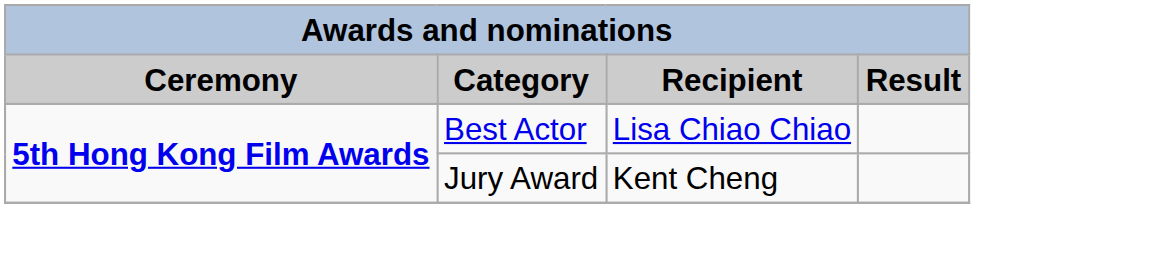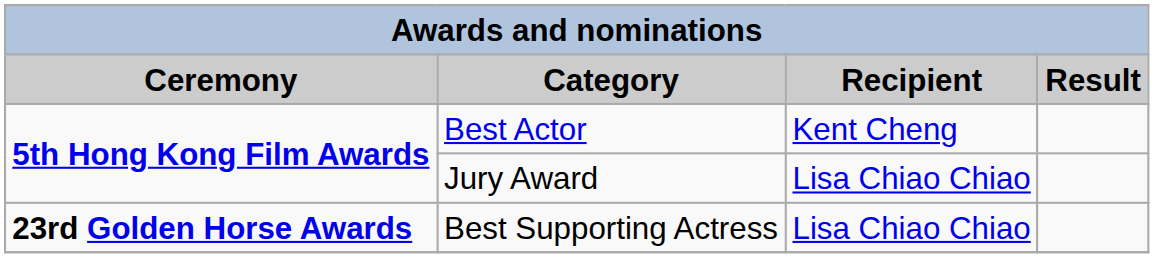(732, 129) Lisa Chiao Chiao -> (875, 129) Kent Cheng
(695, 179) Kent Cheng -> (912, 179) Lisa Chiao Chiao
+ row: (611, 228)
